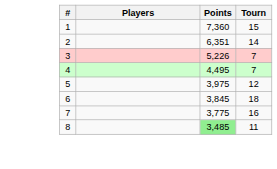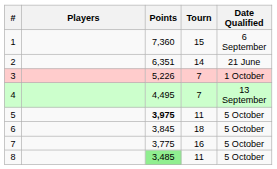+ column: (244, 18)
(218, 84) normal -> (163, 114) bold
(254, 84) 12 -> (199, 114) 11
